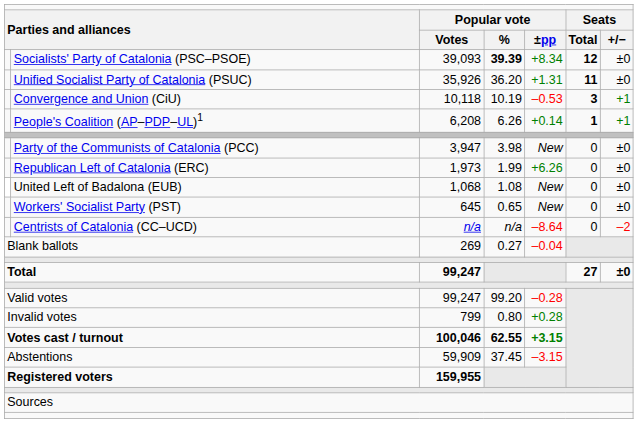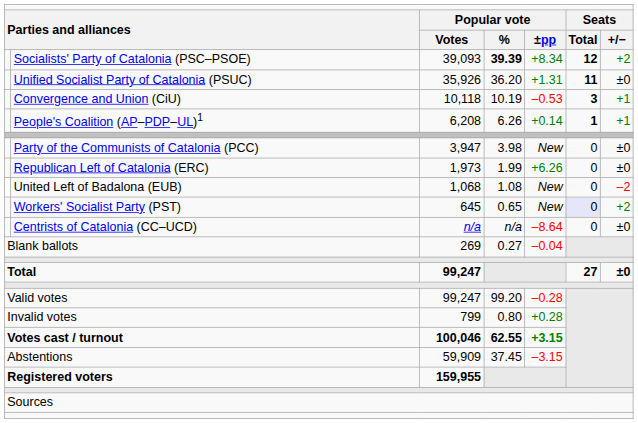(624, 59) ±0 -> (623, 59) +2
(624, 187) ±0 -> (623, 187) –2
(594, 207) no background -> (594, 207) lavender background
(624, 207) ±0 -> (623, 207) +2
(623, 227) –2 -> (624, 227) ±0
